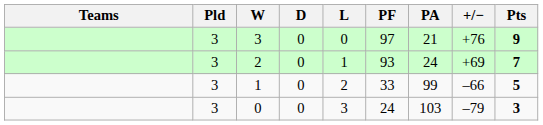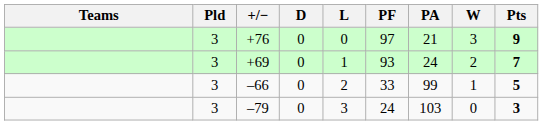columns swapped: (258, 16) <-> (473, 16)
